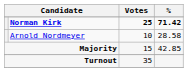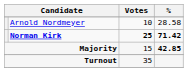rows swapped: (36, 23) <-> (47, 36)
(169, 49) normal -> (169, 49) bold
